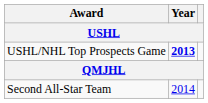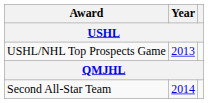(183, 51) bold -> (183, 51) normal
